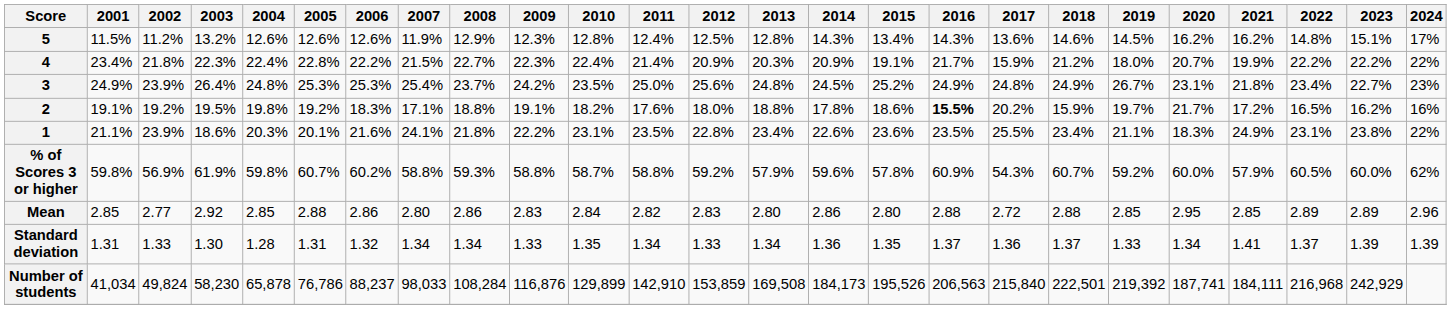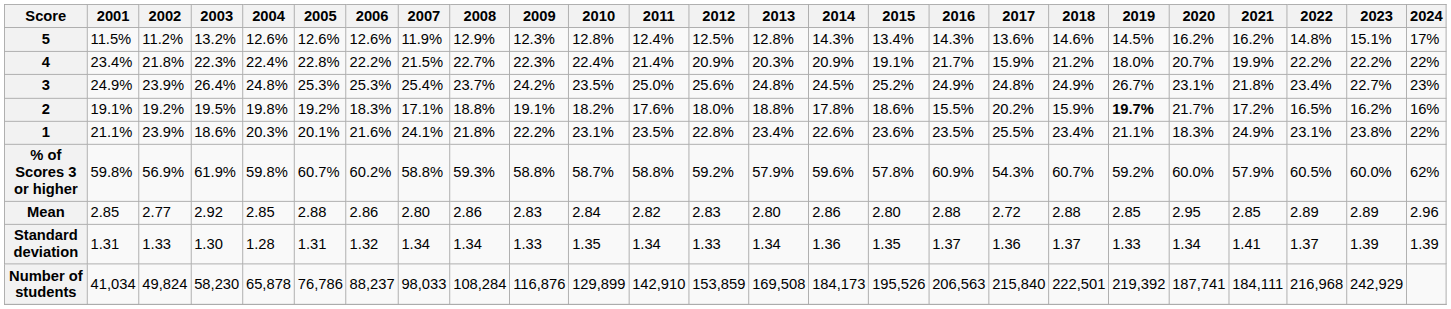(953, 109) bold -> (953, 109) normal
(1133, 109) normal -> (1133, 109) bold
